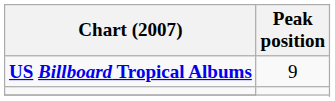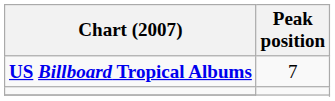(293, 71) 9 -> (293, 71) 7
